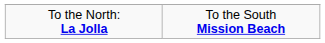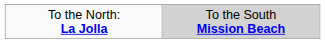(241, 21) no background -> (241, 21) lightgrey background
